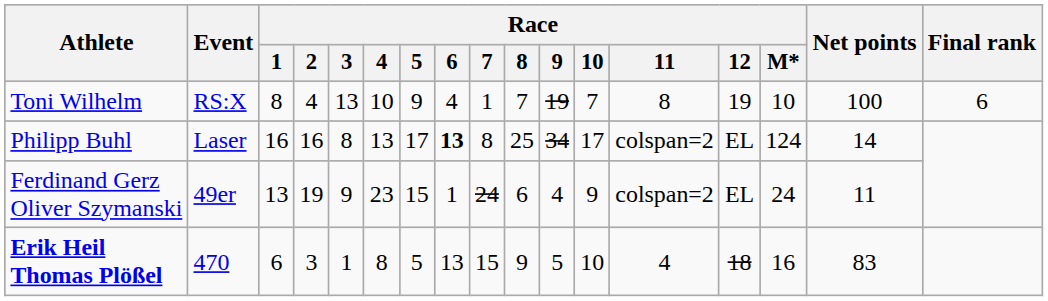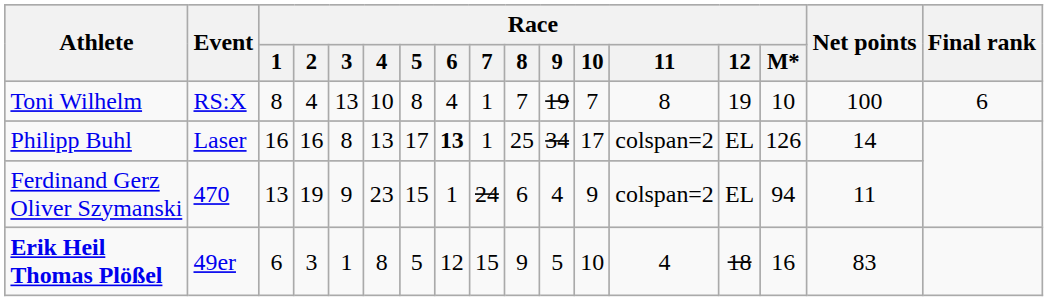(417, 101) 9 -> (417, 101) 8
(487, 140) 8 -> (487, 140) 1
(783, 140) 124 -> (783, 140) 126
(215, 194) 49er -> (211, 194) 470
(783, 194) 24 -> (783, 194) 94
(211, 261) 470 -> (215, 261) 49er
(452, 261) 13 -> (452, 261) 12
